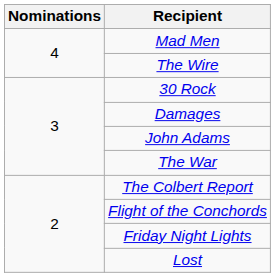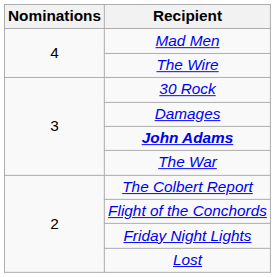(188, 138) normal -> (188, 138) bold
